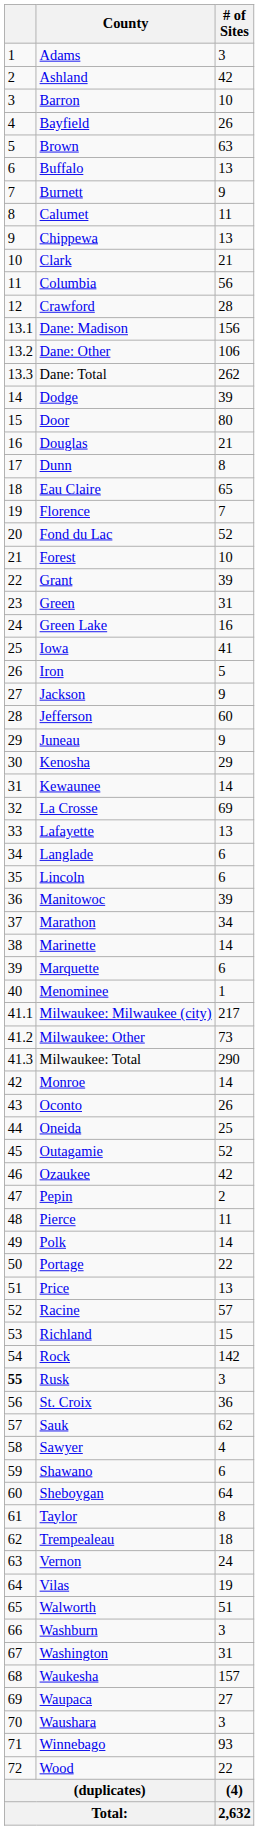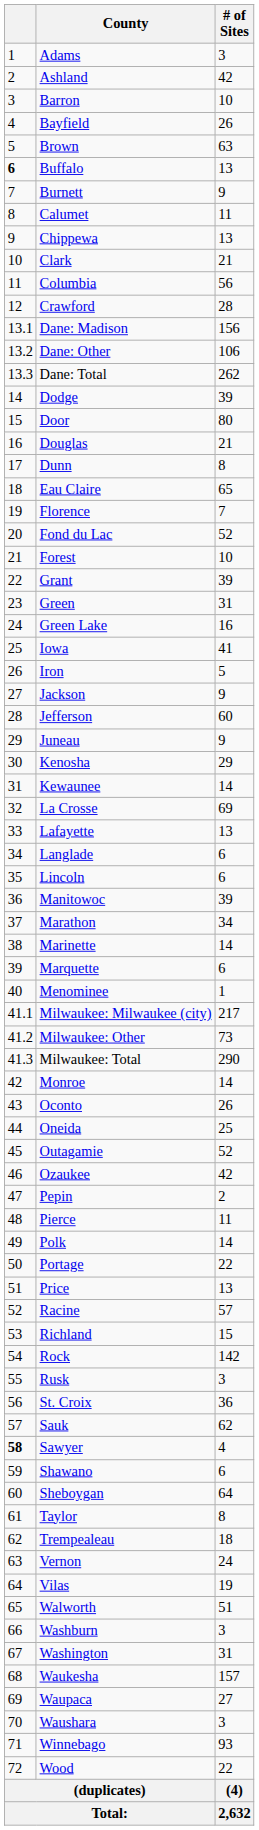(11, 169) normal -> (11, 169) bold
(15, 1379) bold -> (15, 1379) normal
(15, 1448) normal -> (15, 1448) bold
